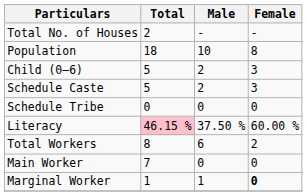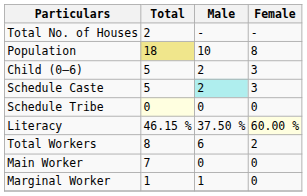(150, 51) no background -> (150, 51) khaki background
(201, 88) no background -> (201, 88) paleturquoise background
(147, 107) no background -> (147, 107) lightyellow background
(168, 126) pink background -> (168, 126) no background
(275, 126) no background -> (275, 126) lightyellow background
(254, 182) bold -> (254, 182) normal
